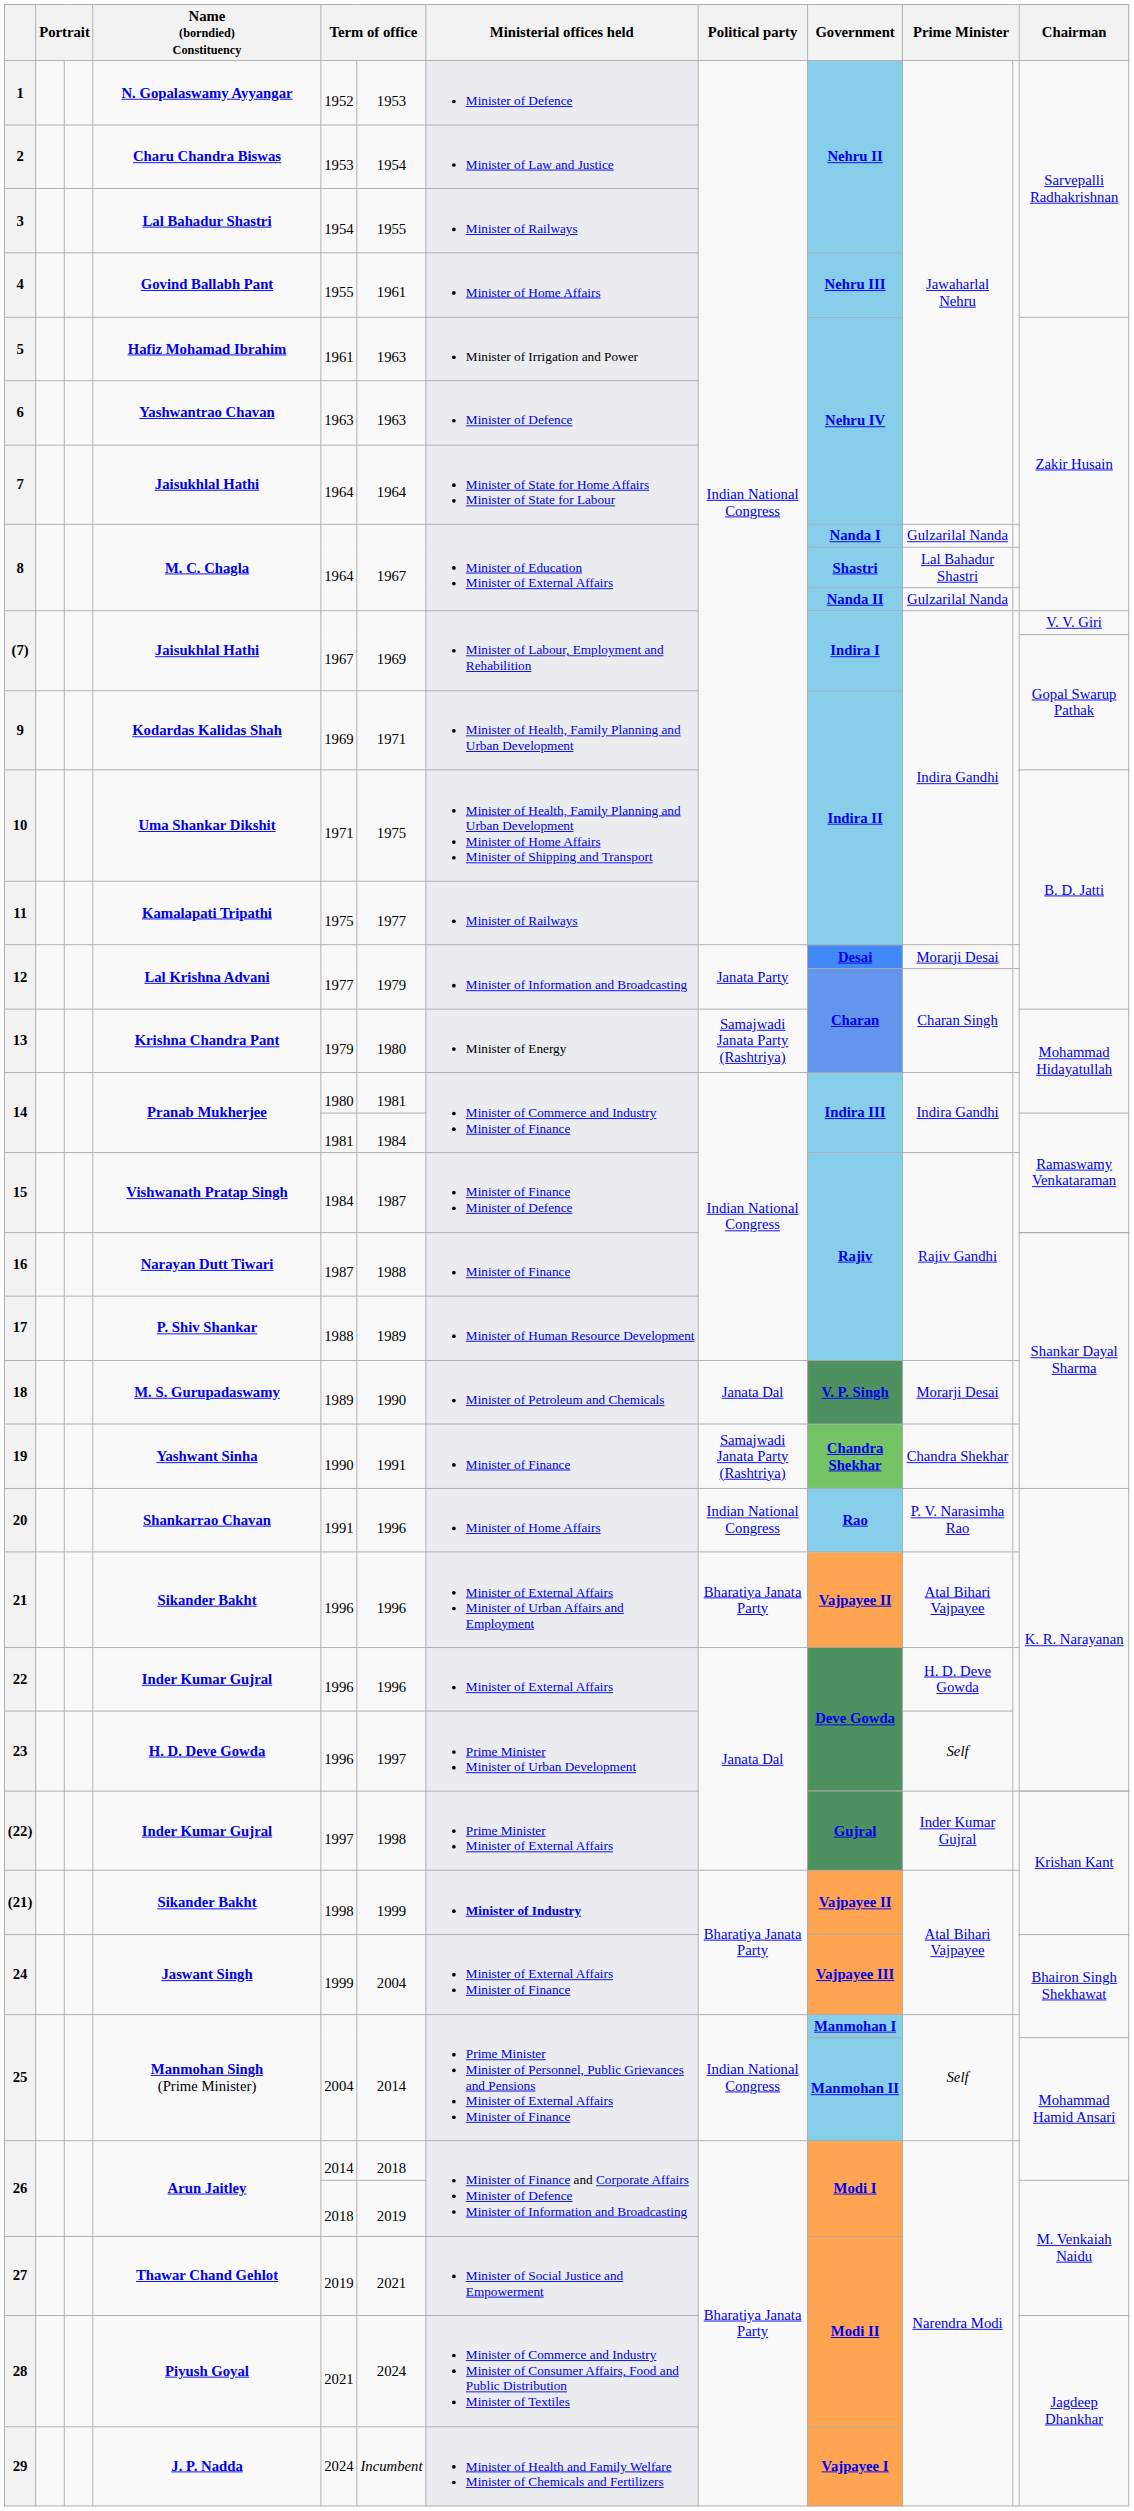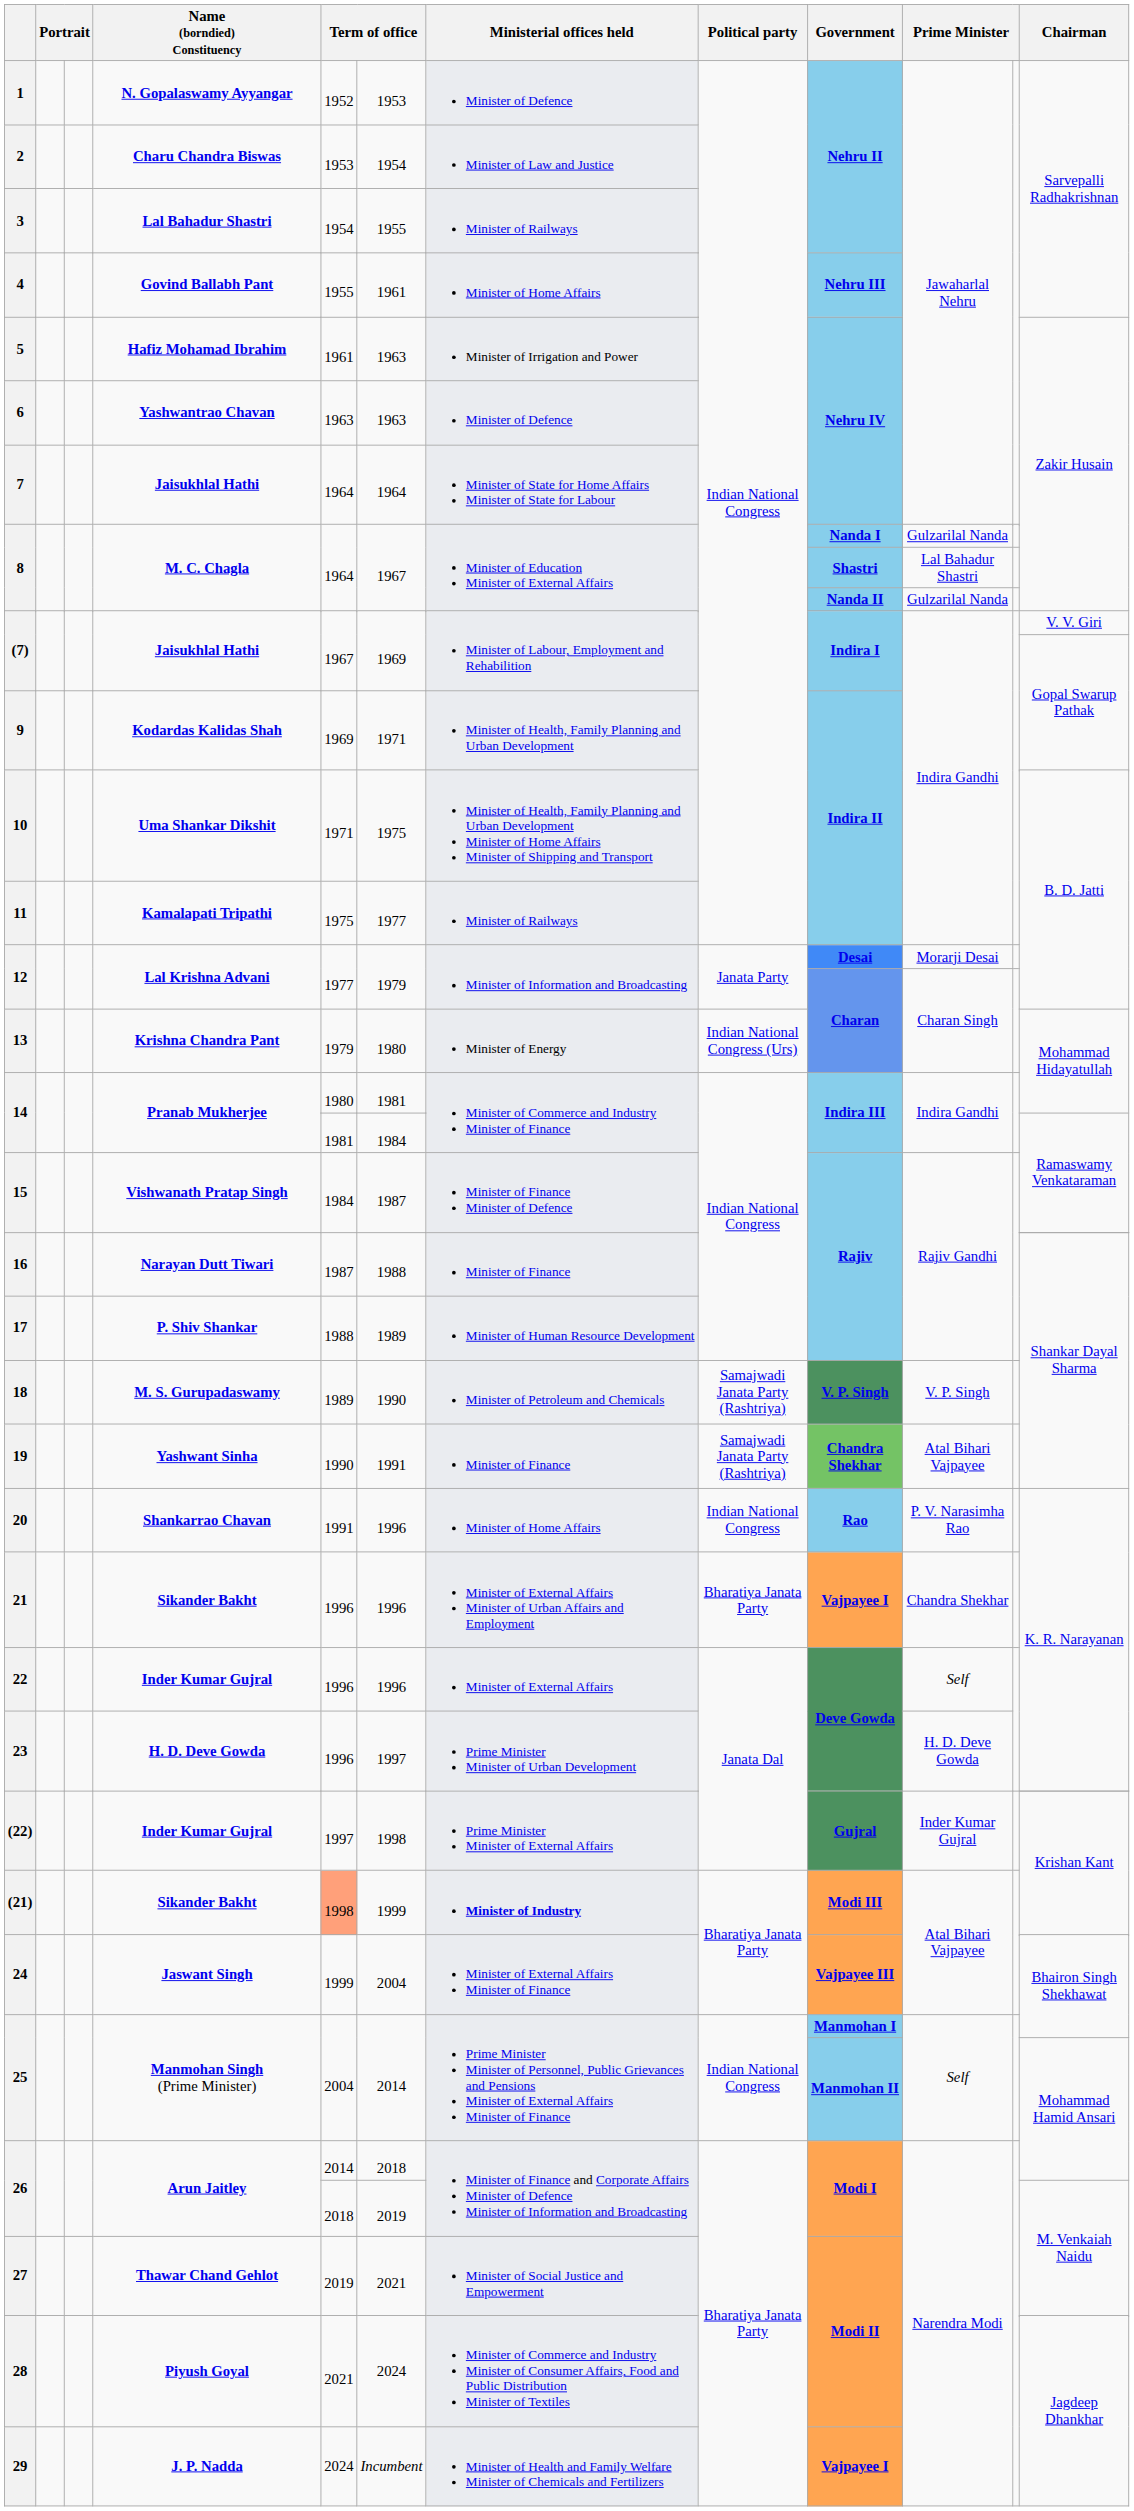(753, 1041) Samajwadi Janata Party (Rashtriya) -> (753, 1041) Indian National Congress (Urs)
(753, 1392) Janata Dal -> (753, 1392) Samajwadi Janata Party (Rashtriya)
(958, 1392) Morarji Desai -> (958, 1392) V. P. Singh
(958, 1456) Chandra Shekhar -> (958, 1456) Atal Bihari Vajpayee
(855, 1599) Vajpayee II -> (855, 1599) Vajpayee I
(958, 1599) Atal Bihari Vajpayee -> (958, 1599) Chandra Shekhar
(958, 1679) H. D. Deve Gowda -> (958, 1679) Self
(958, 1751) Self -> (958, 1751) H. D. Deve Gowda
(339, 1910) no background -> (339, 1910) lightsalmon background
(855, 1902) Vajpayee II -> (855, 1902) Modi III
